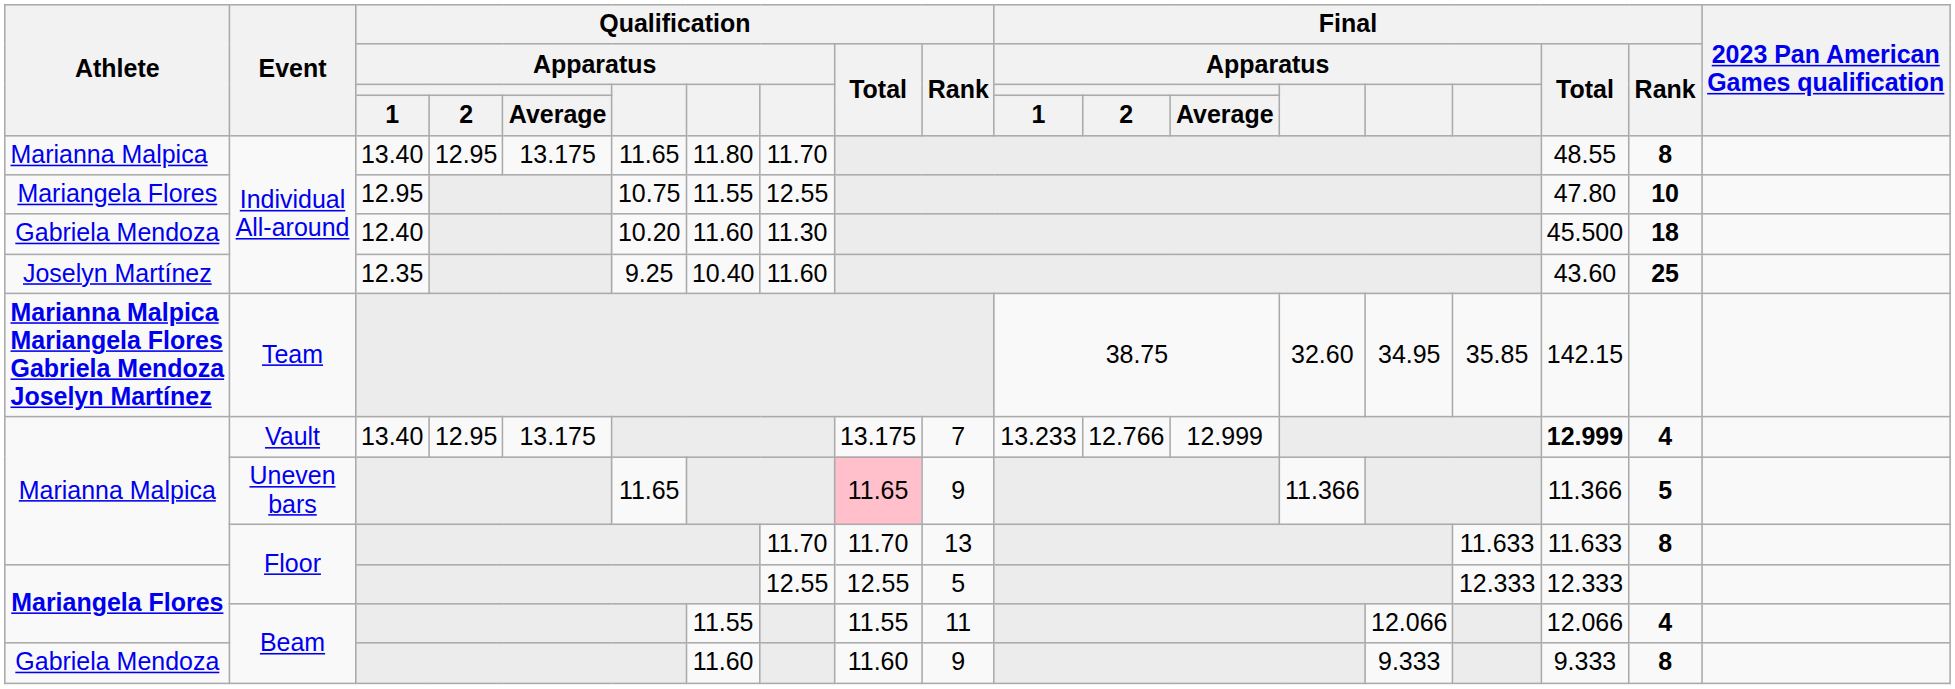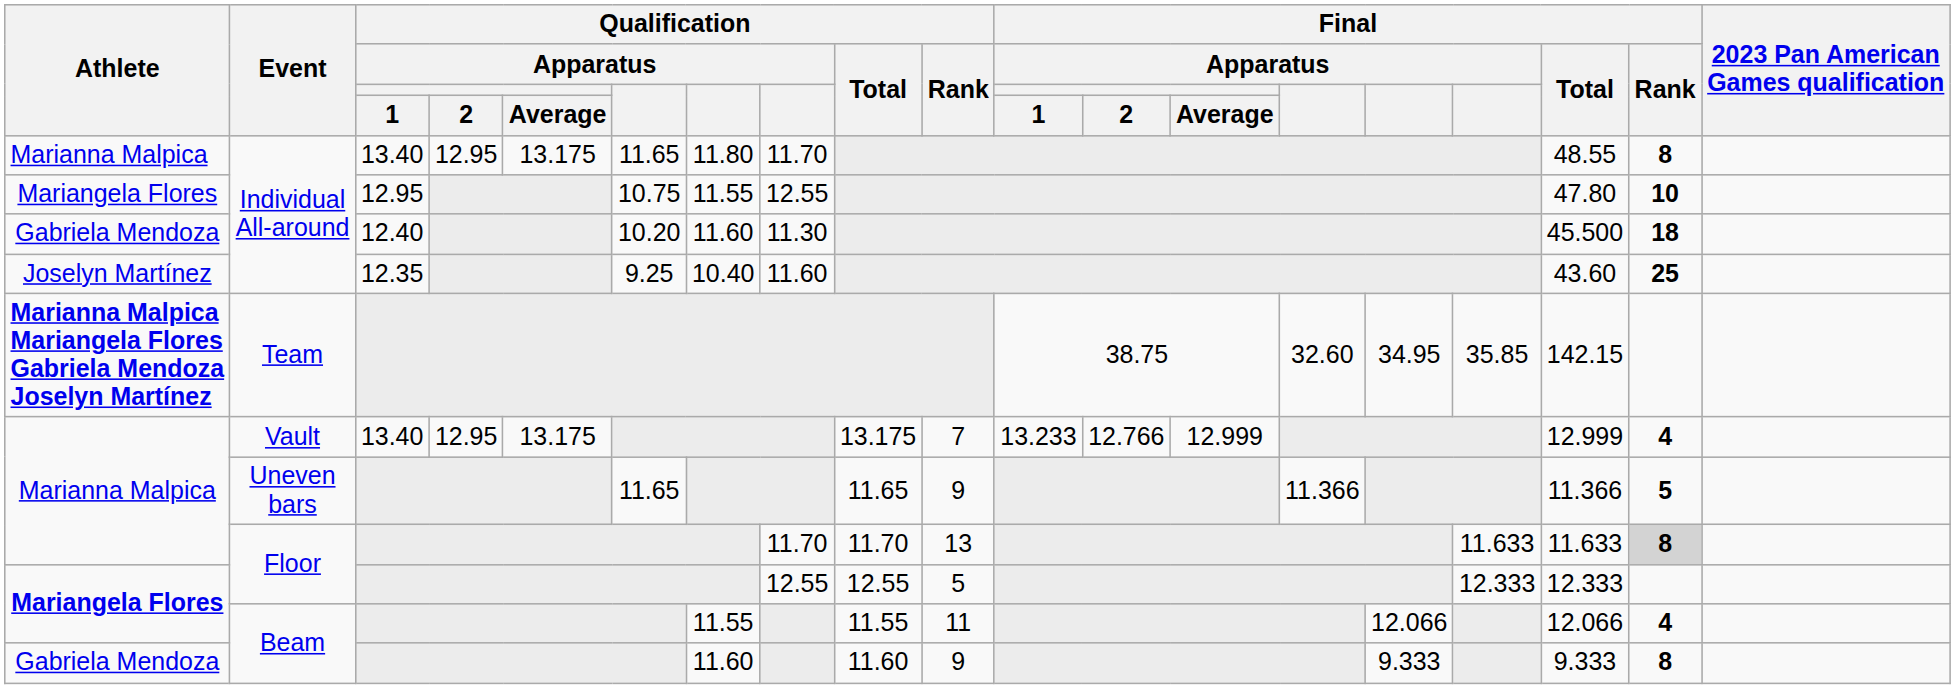(1585, 436) bold -> (1585, 436) normal
(878, 490) pink background -> (878, 490) no background
(1665, 543) no background -> (1665, 543) lightgrey background
